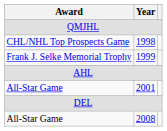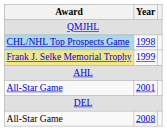(68, 42) no background -> (68, 42) lightblue background
(69, 57) no background -> (69, 57) khaki background
